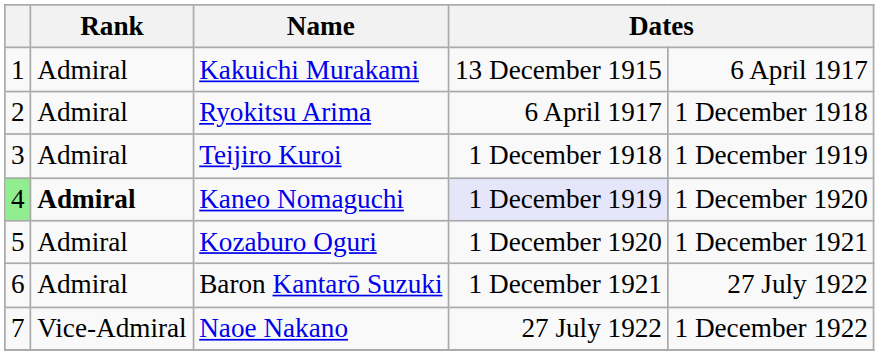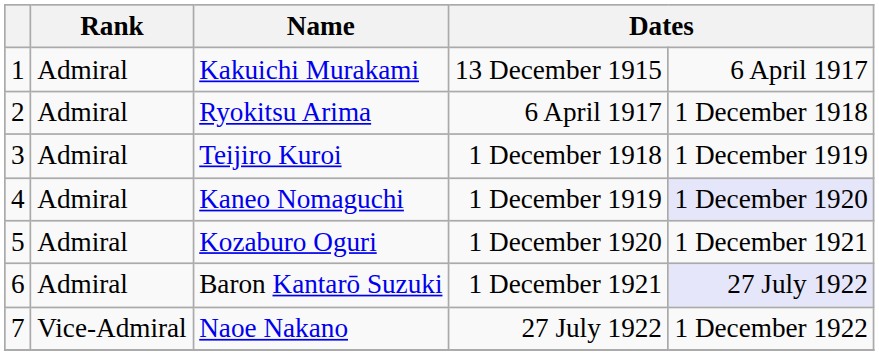(18, 198) lightgreen background -> (18, 198) no background
(86, 198) bold -> (83, 198) normal
(565, 198) lavender background -> (565, 198) no background
(771, 198) no background -> (771, 198) lavender background
(798, 284) no background -> (798, 284) lavender background
